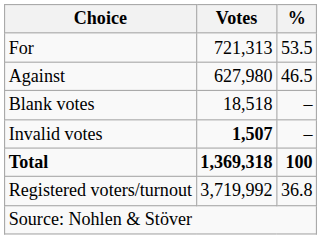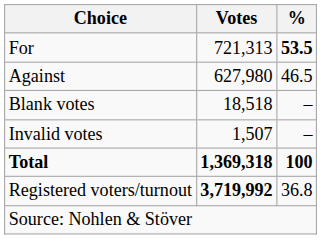(297, 47) normal -> (297, 47) bold
(252, 133) bold -> (252, 133) normal
(236, 190) normal -> (236, 190) bold
